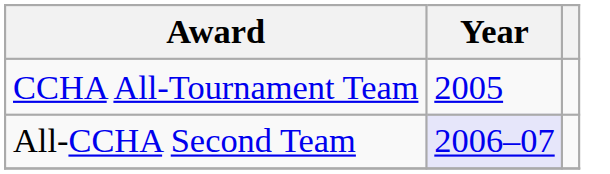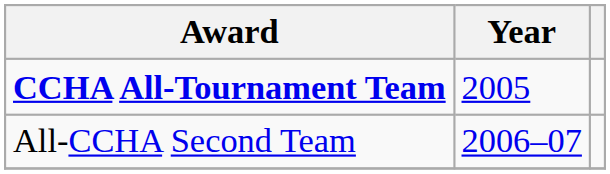(216, 86) normal -> (229, 86) bold
(495, 140) lavender background -> (522, 140) no background
